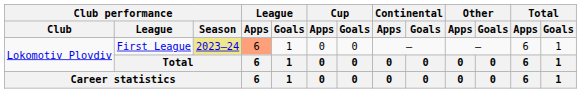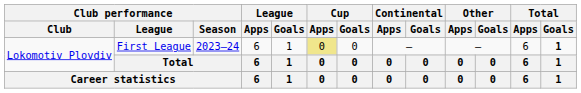(218, 46) khaki background -> (218, 46) no background
(256, 46) lightsalmon background -> (256, 46) no background
(322, 46) no background -> (322, 46) khaki background
(558, 46) normal -> (558, 46) bold
